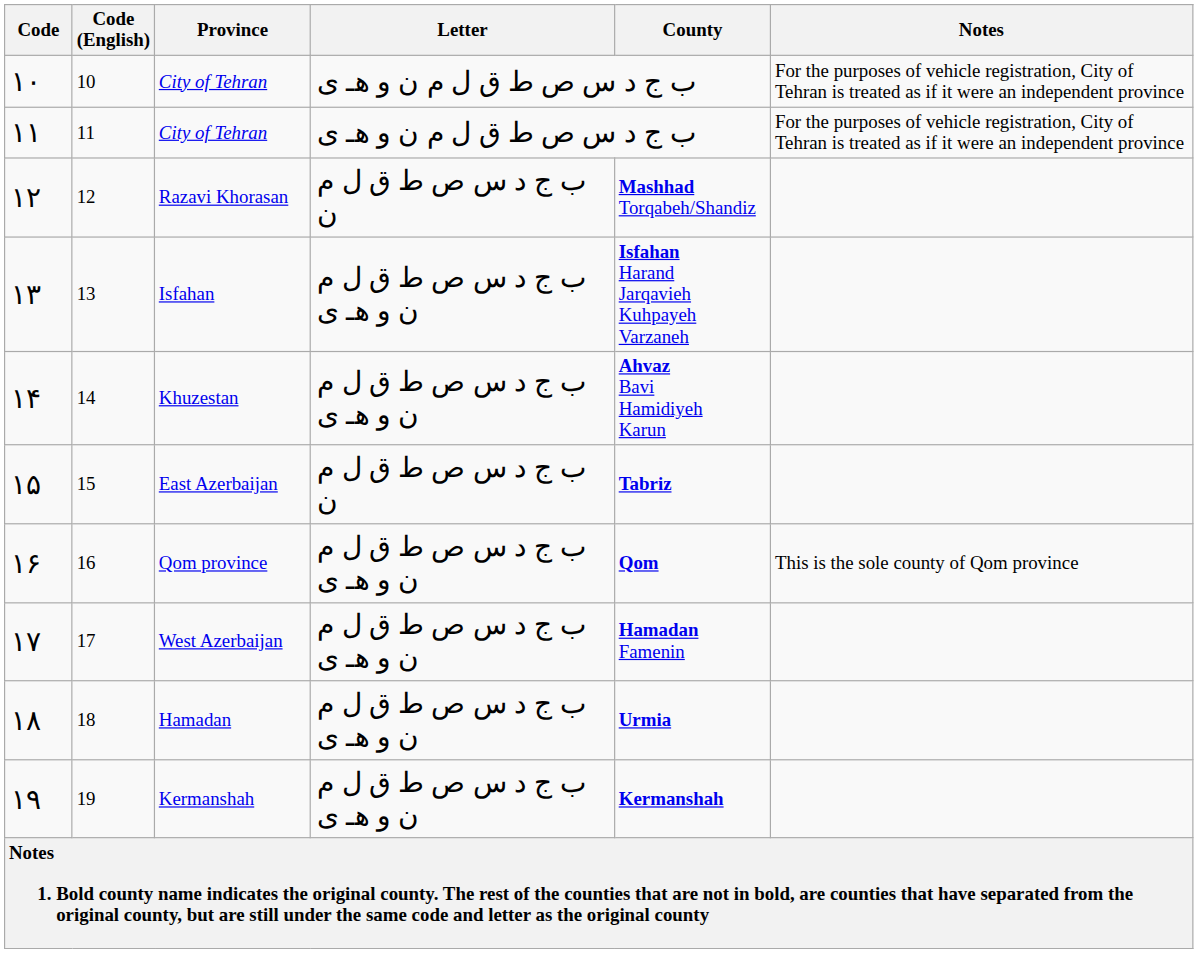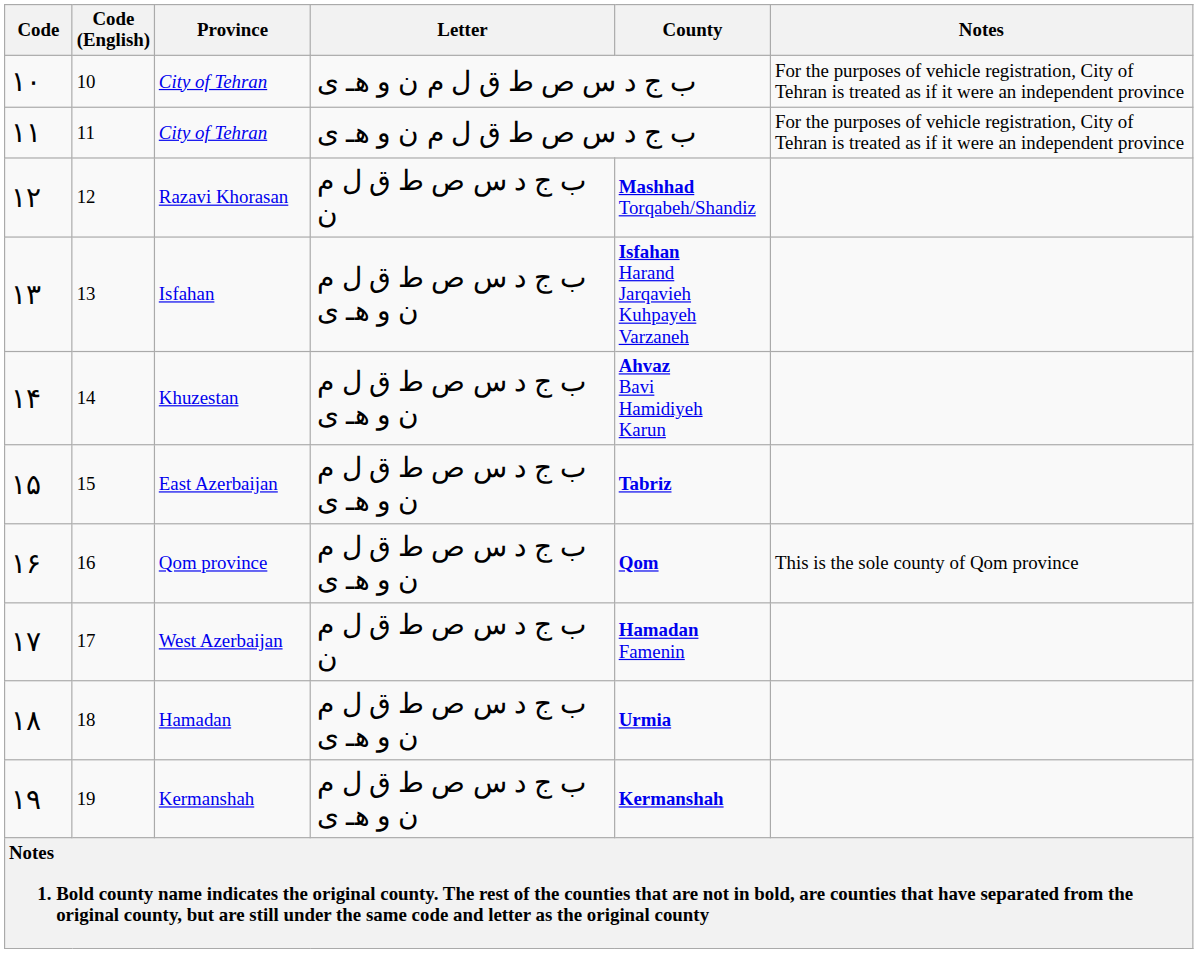(452, 485) ب ج د س ص ط ق ل م ن -> (452, 485) ب ج د س ص ط ق ل م ن و هـ ی
(452, 642) ب ج د س ص ط ق ل م ن و هـ ی -> (452, 642) ب ج د س ص ط ق ل م ن
